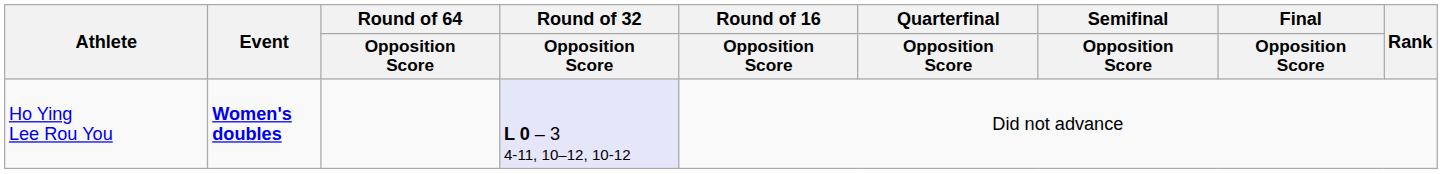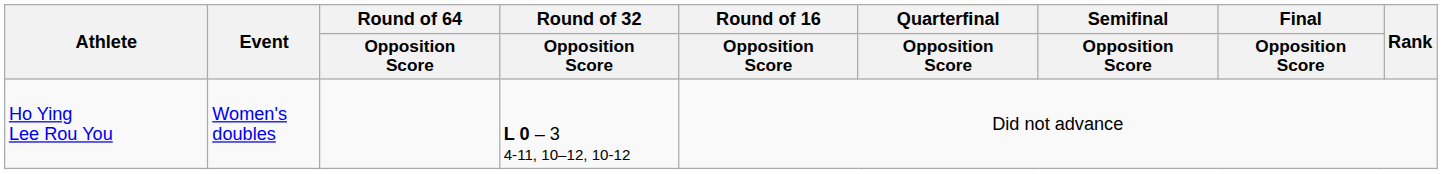(252, 124) bold -> (250, 124) normal
(567, 144) lavender background -> (567, 144) no background
